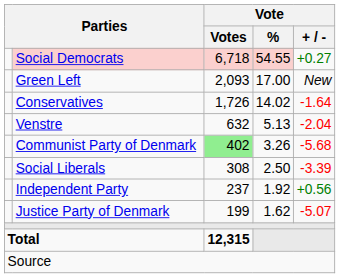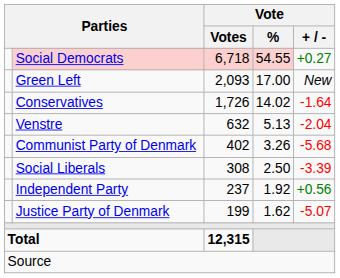(238, 146) lightgreen background -> (238, 146) no background
